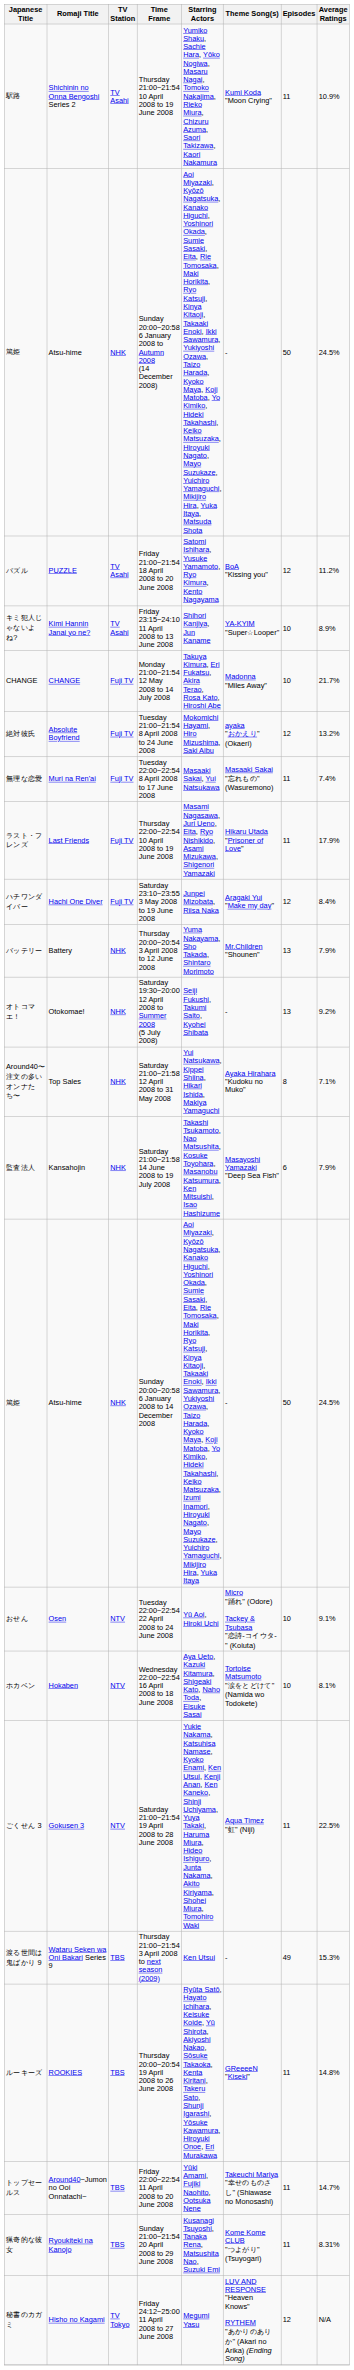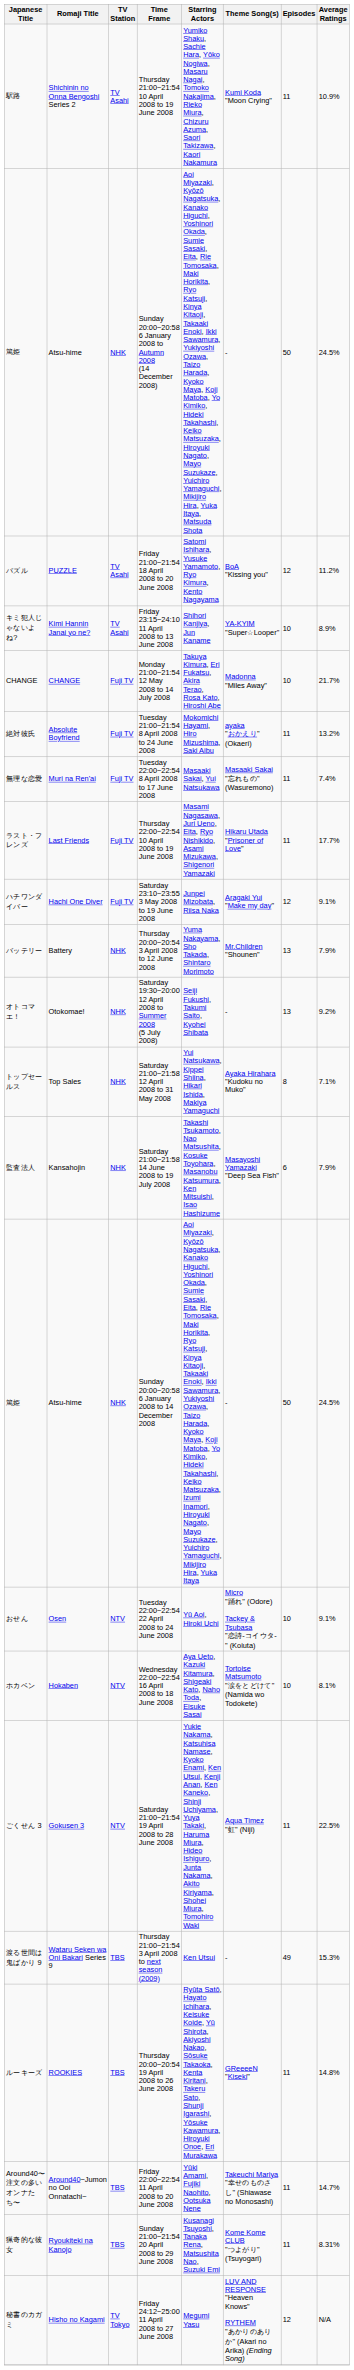(287, 734) 12 -> (286, 734) 11
(329, 840) 17.9% -> (329, 840) 17.7%
(327, 901) 8.4% -> (327, 901) 9.1%
(26, 1081) Around40〜注文の多いオンナたち〜 -> (24, 1081) トップセールス
(24, 2187) トップセールス -> (26, 2187) Around40〜注文の多いオンナたち〜
